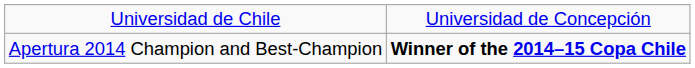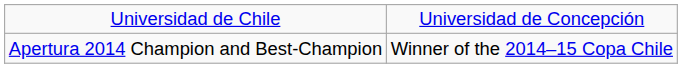(538, 48) bold -> (532, 48) normal
